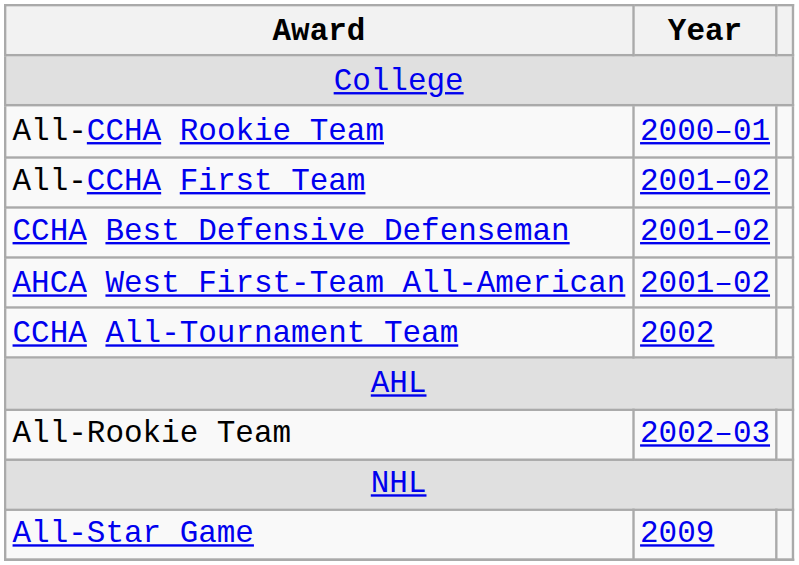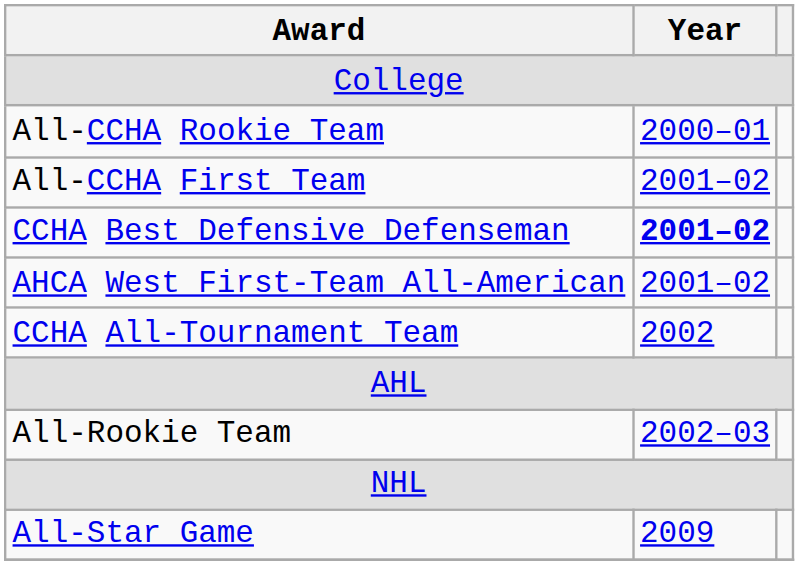(705, 232) normal -> (705, 232) bold
